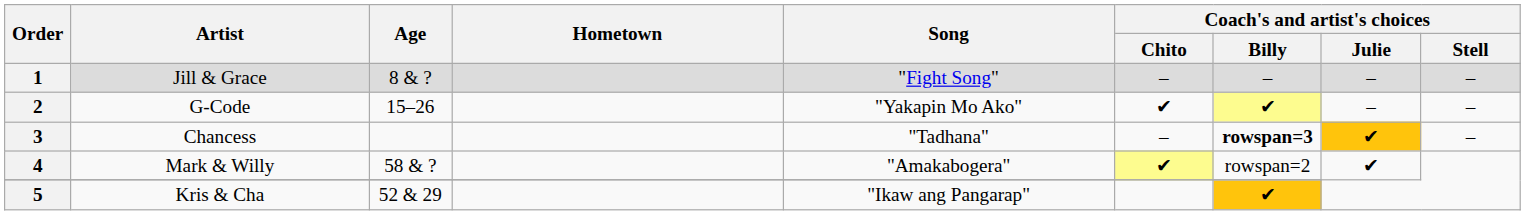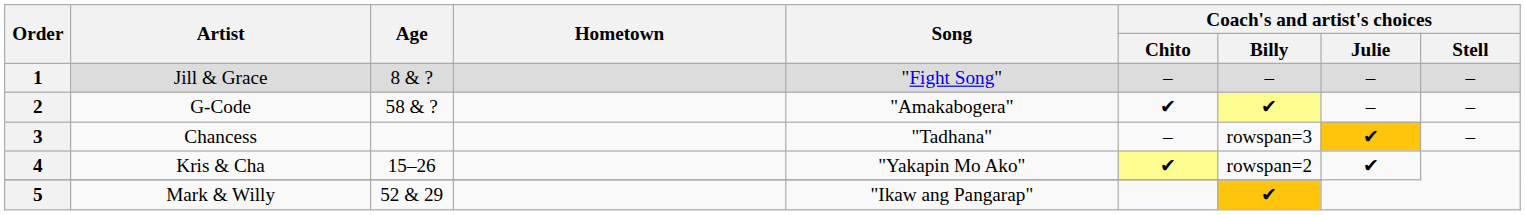(410, 107) 15–26 -> (412, 107) 58 & ?
(949, 107) "Yakapin Mo Ako" -> (952, 107) "Amakabogera"
(1268, 136) bold -> (1269, 136) normal
(220, 165) Mark & Willy -> (221, 165) Kris & Cha
(410, 165) 58 & ? -> (412, 165) 15–26
(949, 165) "Amakabogera" -> (952, 165) "Yakapin Mo Ako"
(220, 195) Kris & Cha -> (221, 195) Mark & Willy
